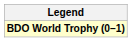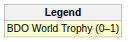(66, 28) bold -> (63, 28) normal
